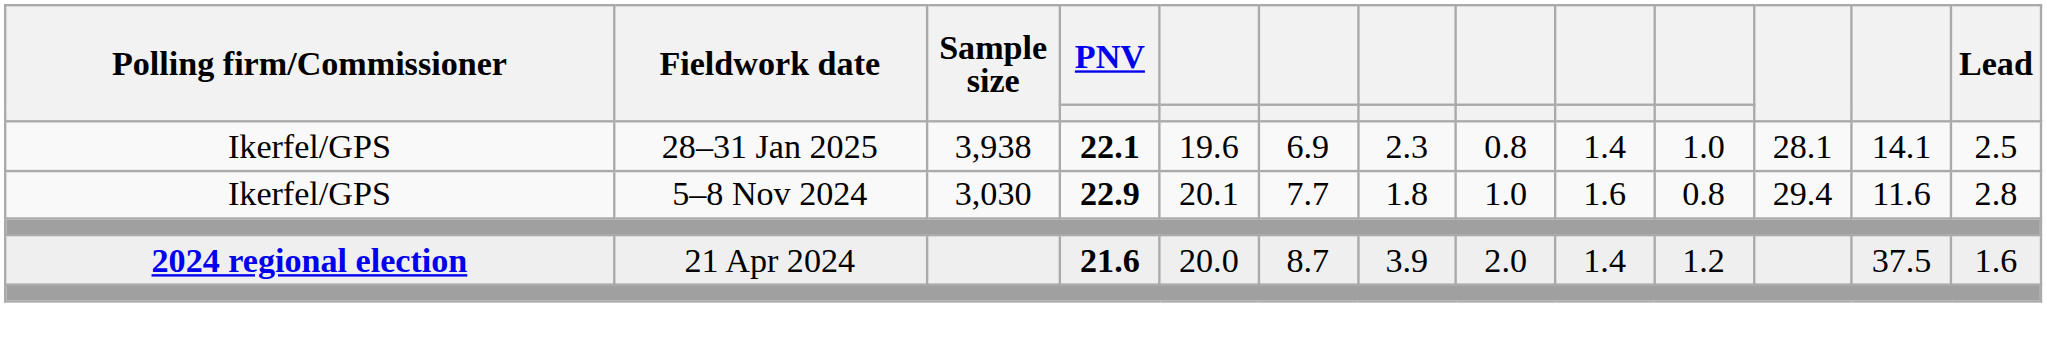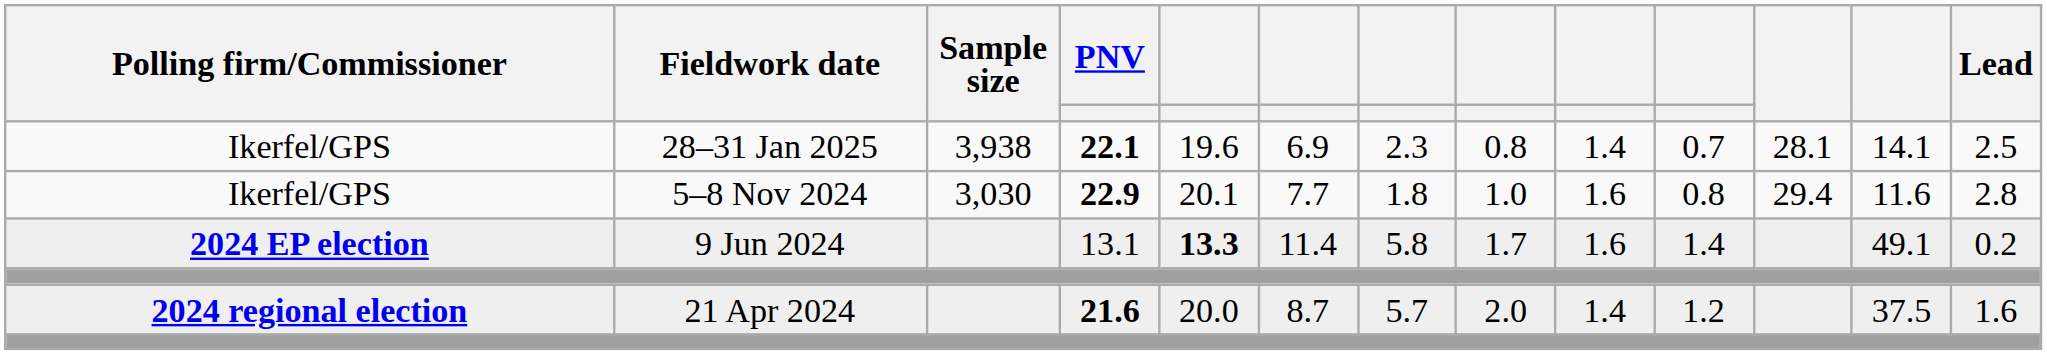(1704, 146) 1.0 -> (1704, 146) 0.7
+ row: (770, 244)
(1407, 260) 3.9 -> (1407, 309) 5.7
